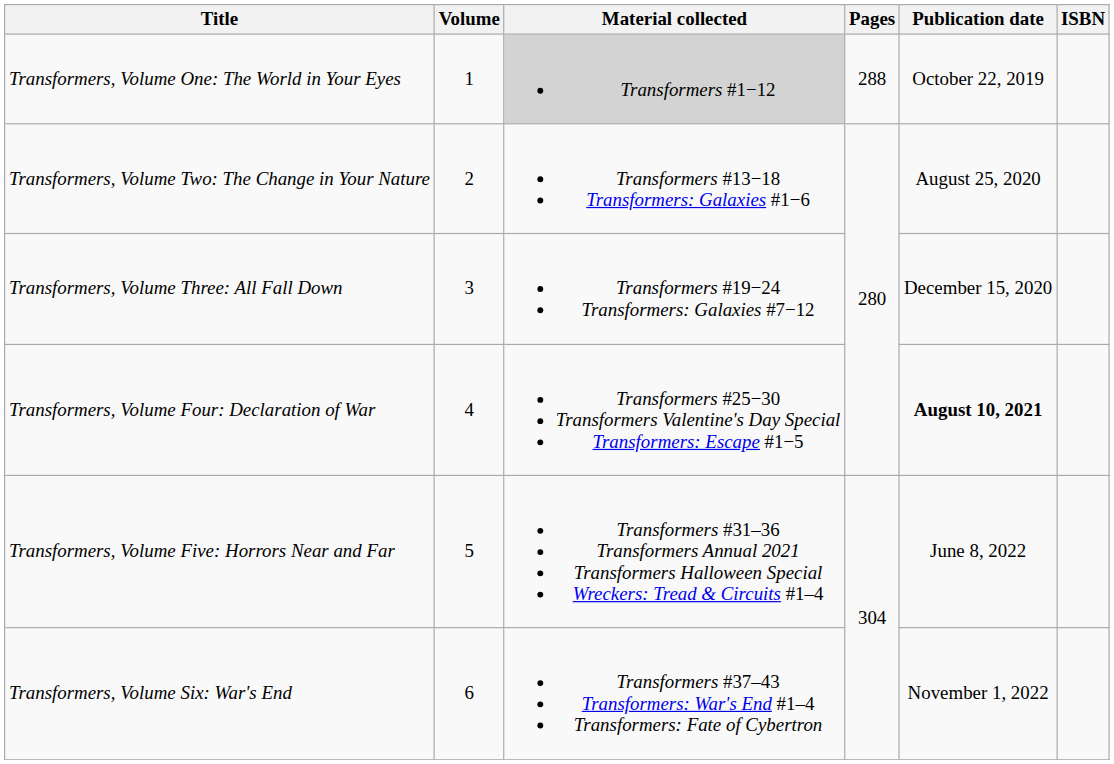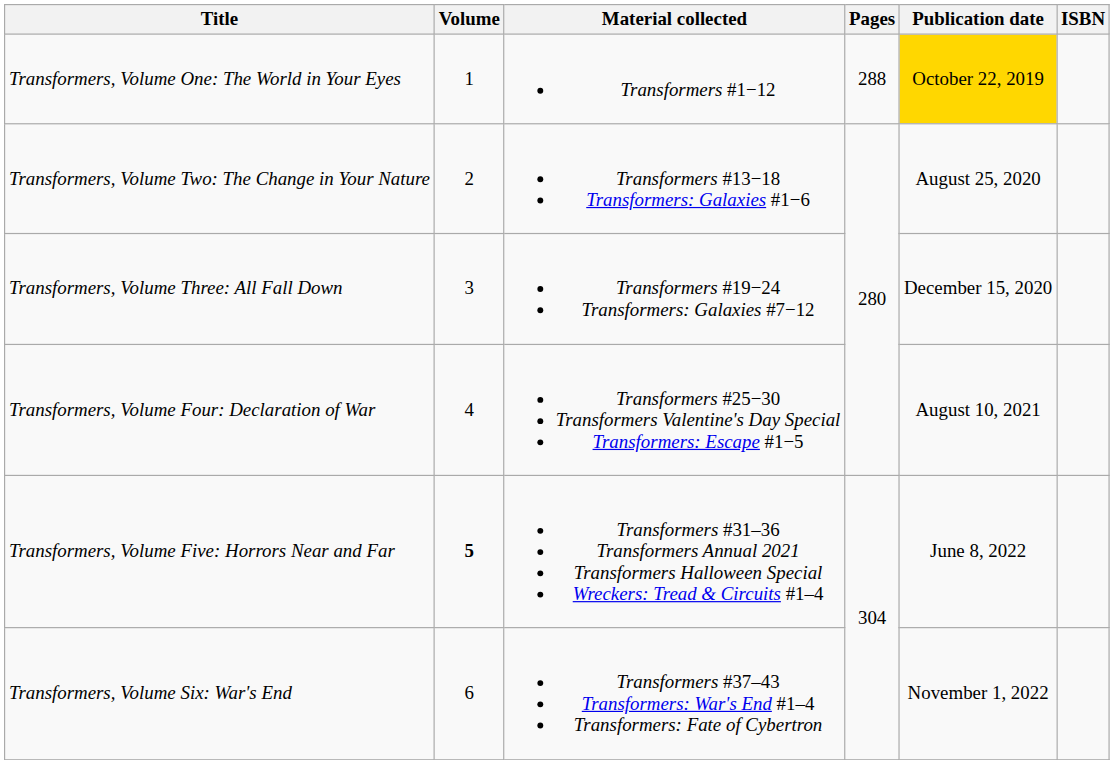(674, 90) lightgrey background -> (674, 90) no background
(978, 78) no background -> (978, 78) gold background
(978, 409) bold -> (978, 409) normal
(469, 551) normal -> (469, 551) bold
